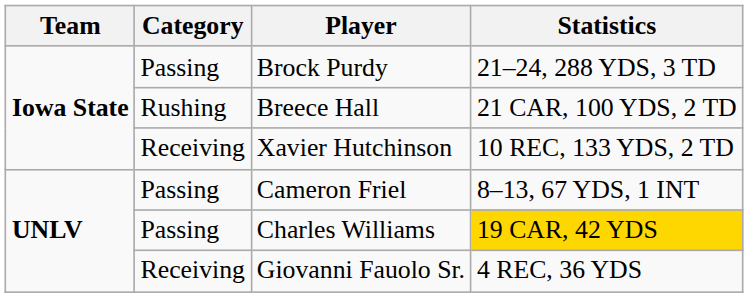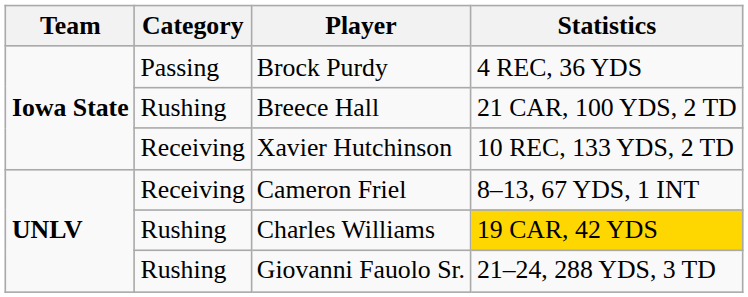(596, 66) 21–24, 288 YDS, 3 TD -> (559, 66) 4 REC, 36 YDS
(180, 189) Passing -> (193, 189) Receiving
(180, 229) Passing -> (183, 229) Rushing
(193, 270) Receiving -> (183, 270) Rushing
(559, 270) 4 REC, 36 YDS -> (596, 270) 21–24, 288 YDS, 3 TD
